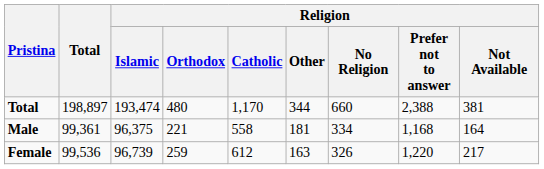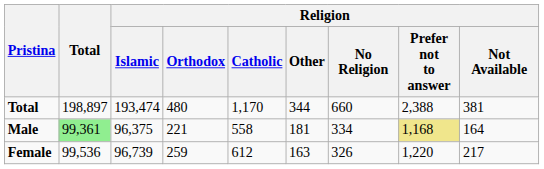(81, 130) no background -> (81, 130) lightgreen background
(417, 130) no background -> (417, 130) khaki background
